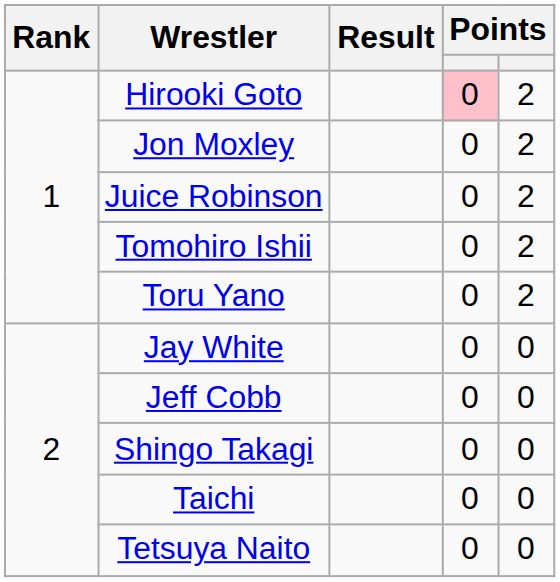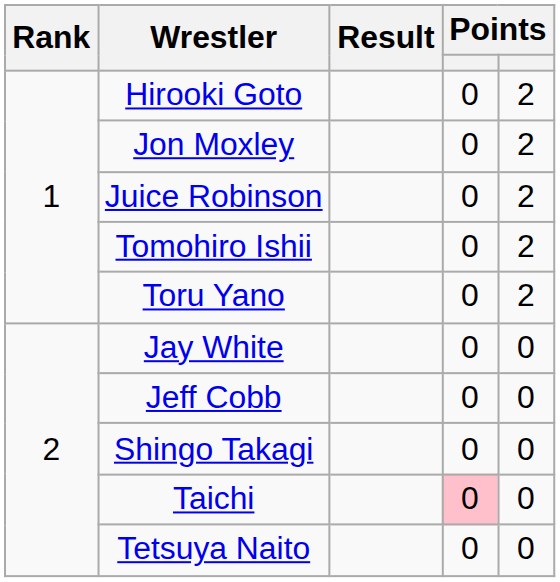(470, 94) pink background -> (470, 94) no background
(470, 498) no background -> (470, 498) pink background
